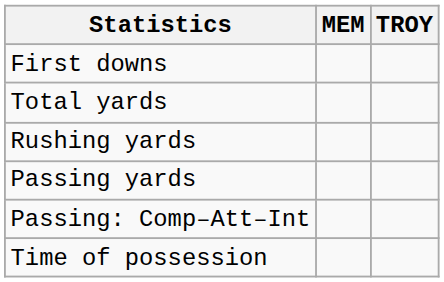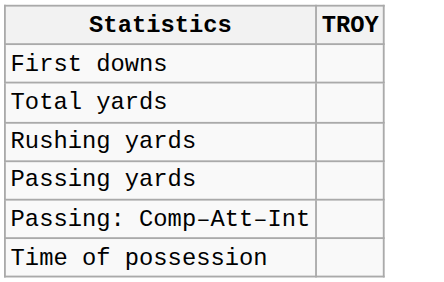- column: (343, 25)
